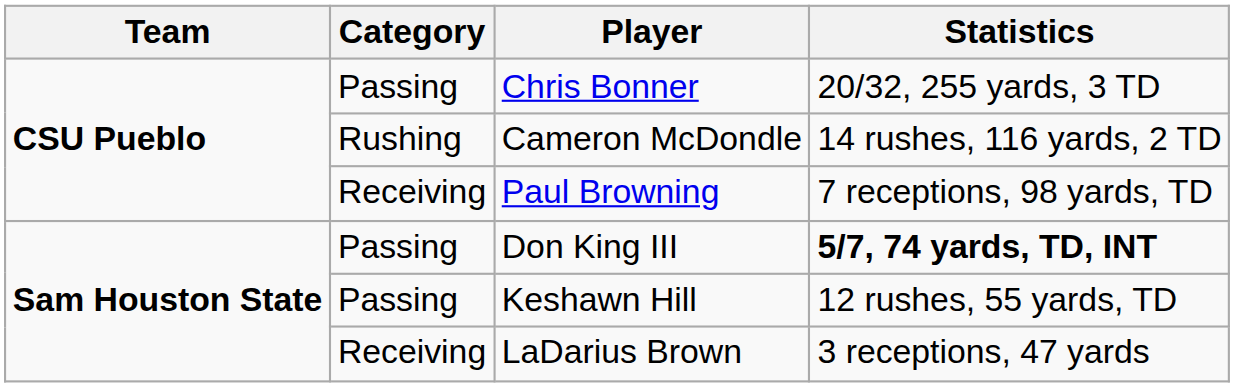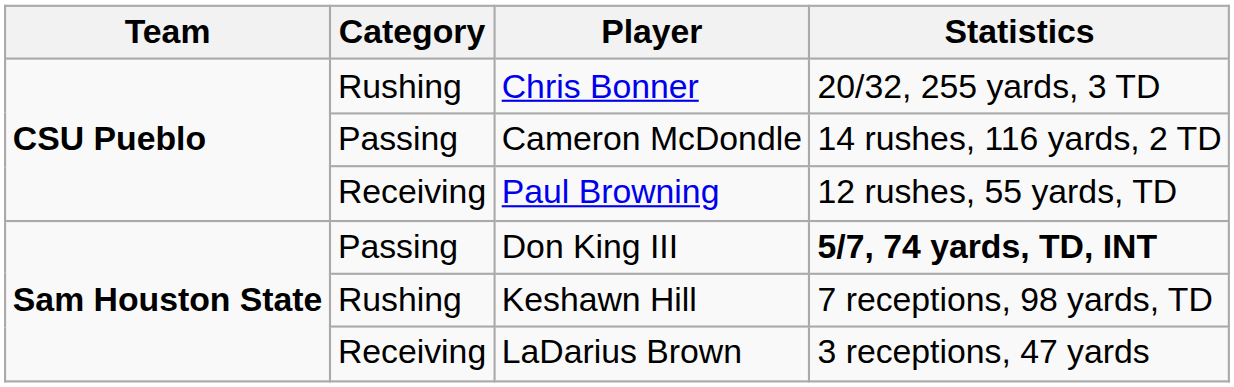(398, 85) Passing -> (400, 85) Rushing
(400, 139) Rushing -> (398, 139) Passing
(1015, 192) 7 receptions, 98 yards, TD -> (997, 192) 12 rushes, 55 yards, TD
(398, 299) Passing -> (400, 299) Rushing
(997, 299) 12 rushes, 55 yards, TD -> (1015, 299) 7 receptions, 98 yards, TD
